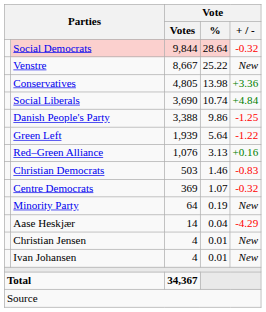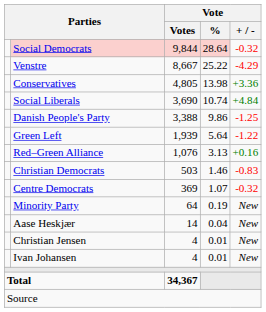(248, 65) New -> (247, 65) -4.29
(247, 223) -4.29 -> (248, 223) New
